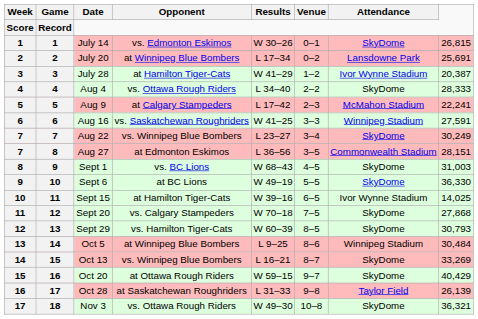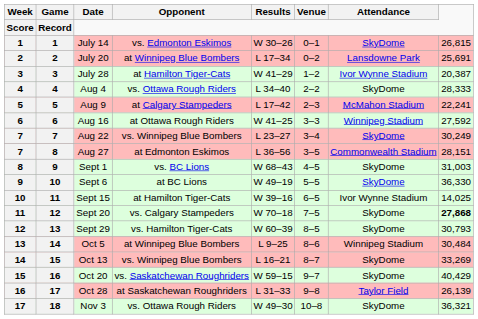(182, 120) vs. Saskatchewan Roughriders -> (182, 120) at Ottawa Rough Riders
(456, 120) 27,591 -> (456, 120) 27,592
(456, 213) normal -> (456, 213) bold
(182, 275) at Ottawa Rough Riders -> (182, 275) vs. Saskatchewan Roughriders
